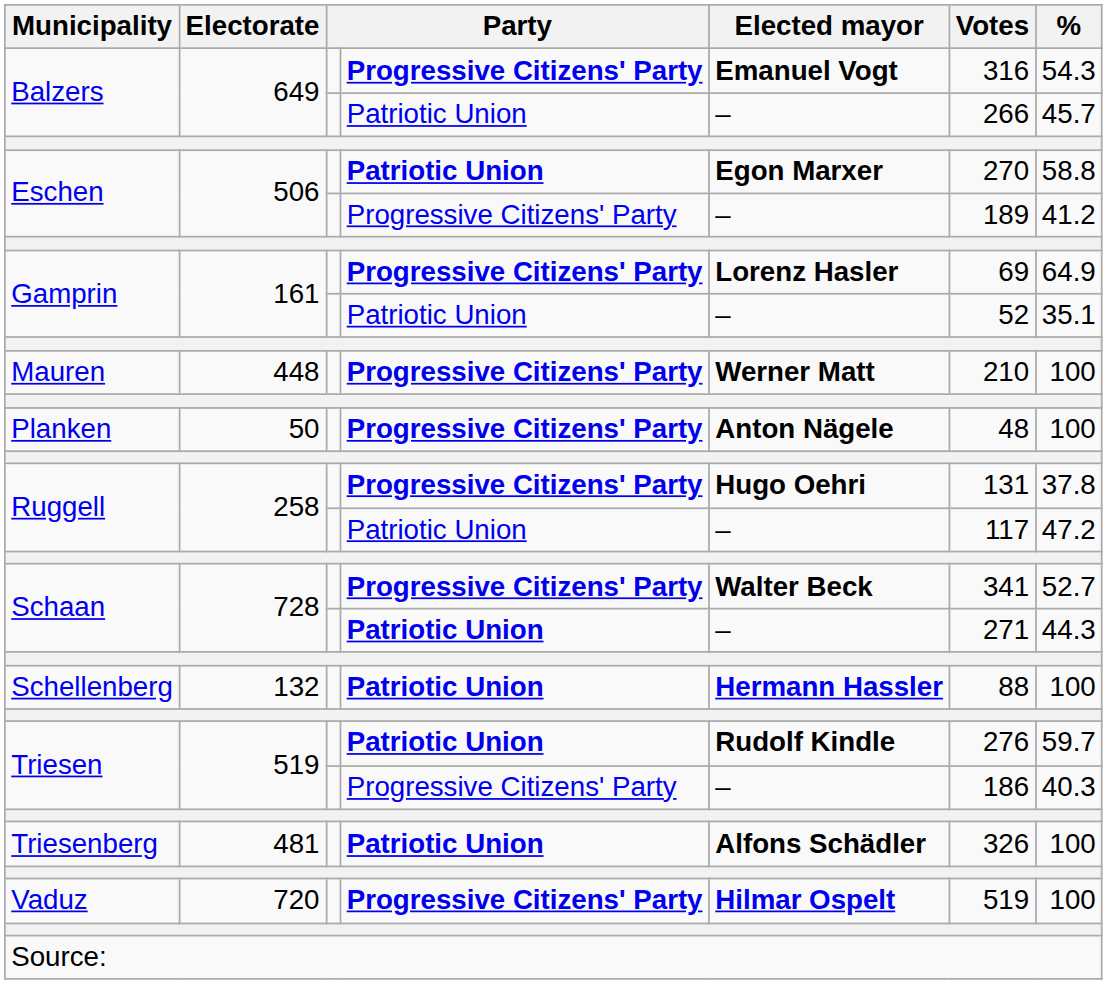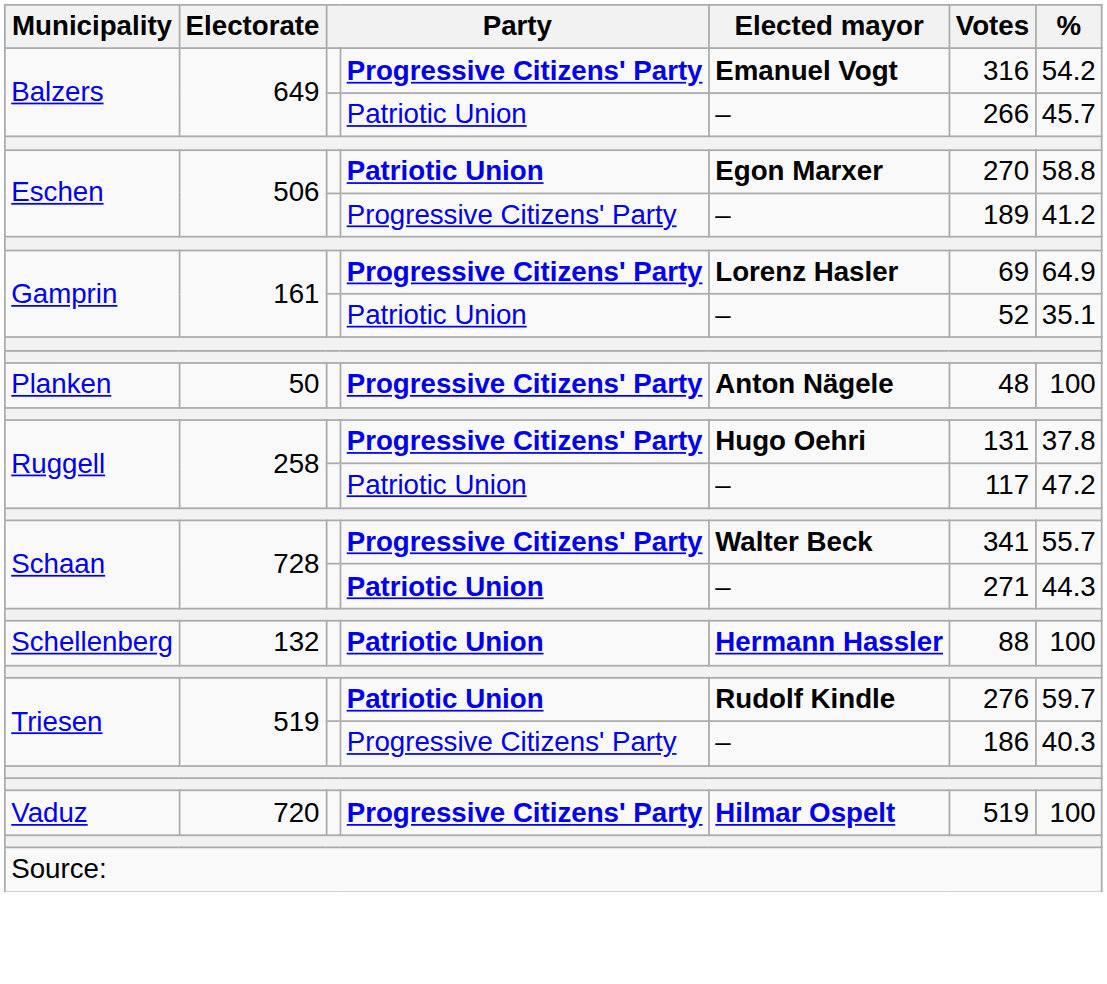(1069, 70) 54.3 -> (1069, 70) 54.2
- row: (58, 372)
(1069, 585) 52.7 -> (1069, 541) 55.7
- row: (85, 843)
